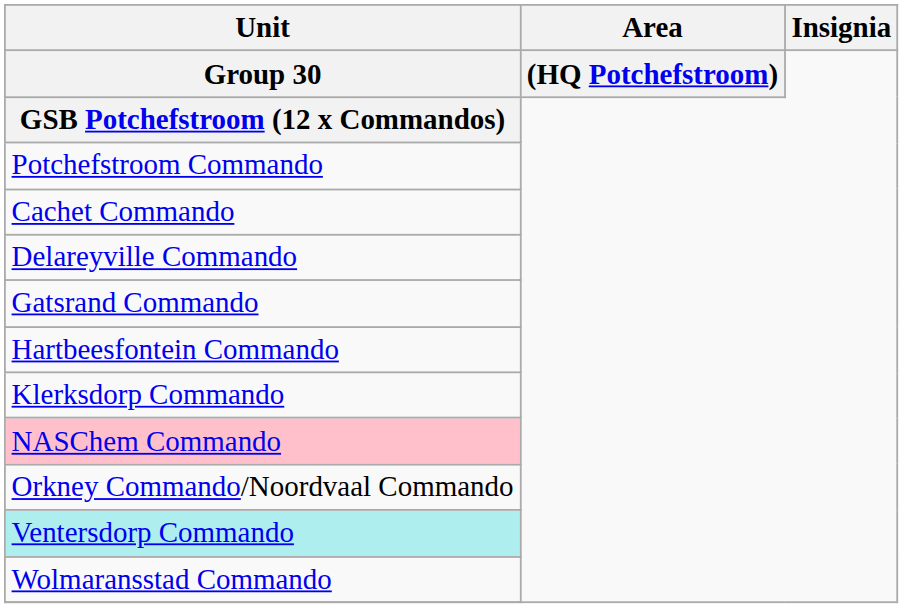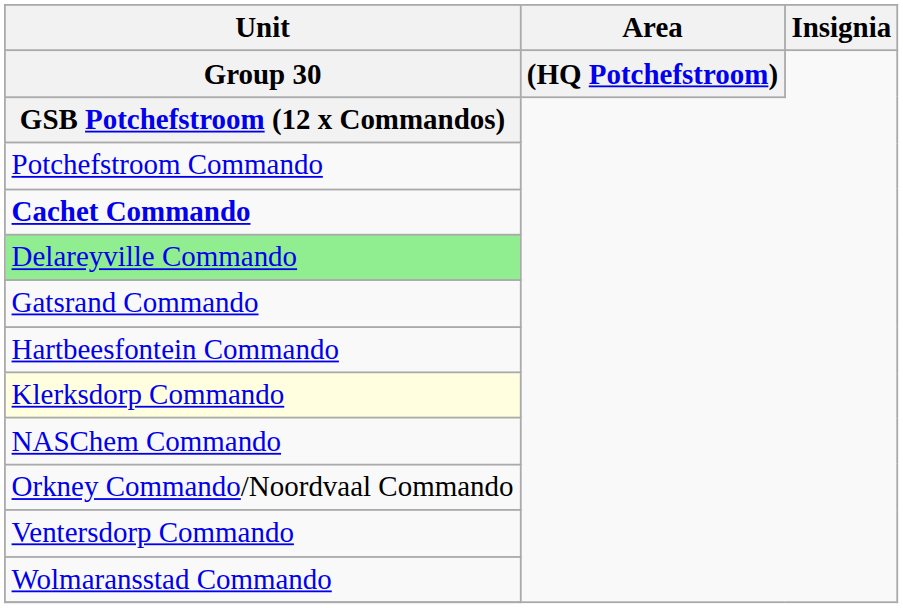(123, 211) normal -> (131, 211) bold
(154, 257) no background -> (154, 257) lightgreen background
(148, 394) no background -> (148, 394) lightyellow background
(146, 440) pink background -> (146, 440) no background
(153, 532) paleturquoise background -> (153, 532) no background
